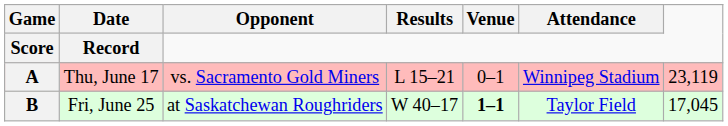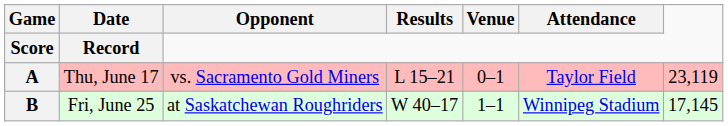(591, 76) Winnipeg Stadium -> (591, 76) Taylor Field
(491, 105) bold -> (491, 105) normal
(591, 105) Taylor Field -> (591, 105) Winnipeg Stadium
(693, 105) 17,045 -> (693, 105) 17,145
